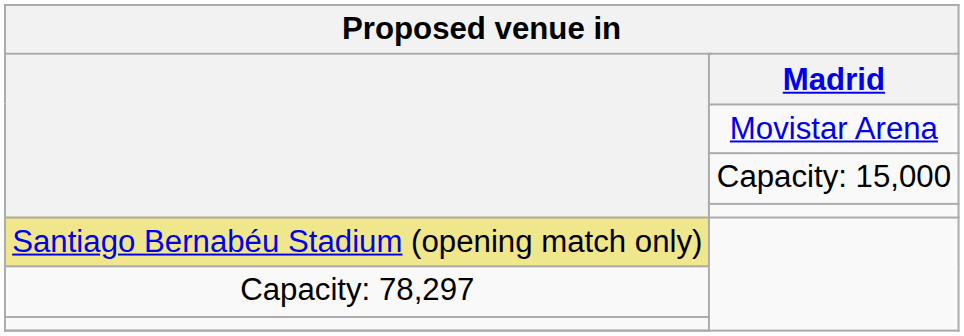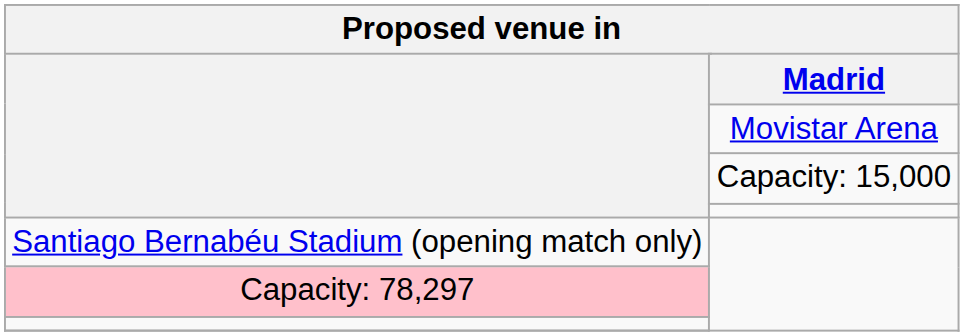(357, 241) khaki background -> (357, 241) no background
(357, 291) no background -> (357, 291) pink background
